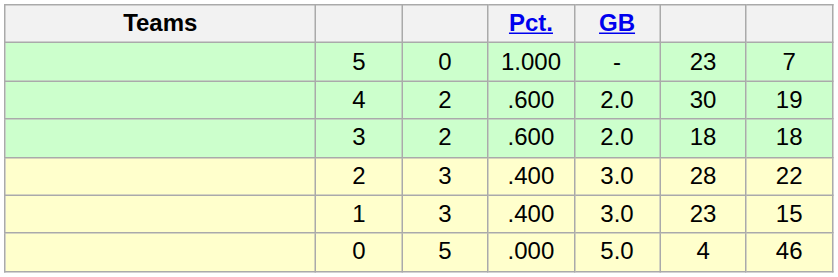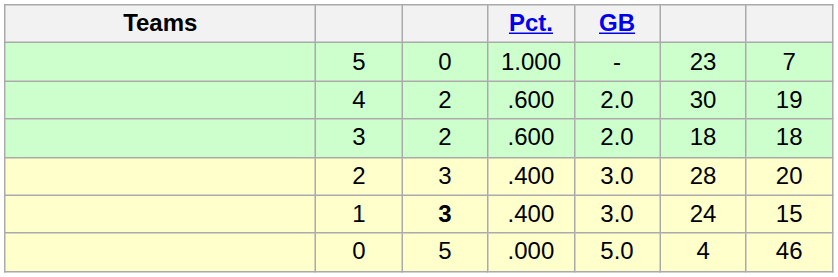(789, 175) 22 -> (789, 175) 20
(445, 213) normal -> (445, 213) bold
(703, 213) 23 -> (703, 213) 24
